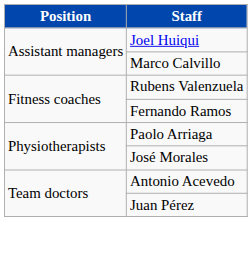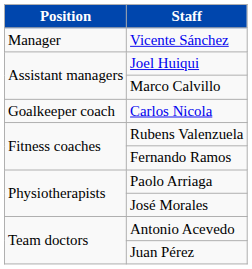+ row: (179, 39)
+ row: (171, 110)
